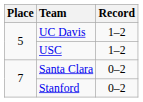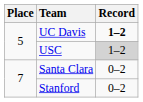(117, 32) normal -> (117, 32) bold
(117, 50) no background -> (117, 50) lightgrey background
